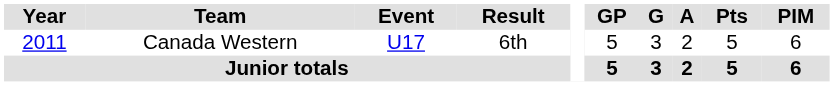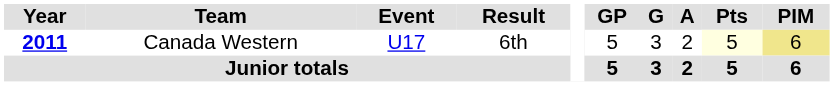(44, 42) normal -> (45, 42) bold
(732, 42) no background -> (732, 42) lightyellow background
(796, 42) no background -> (796, 42) khaki background
